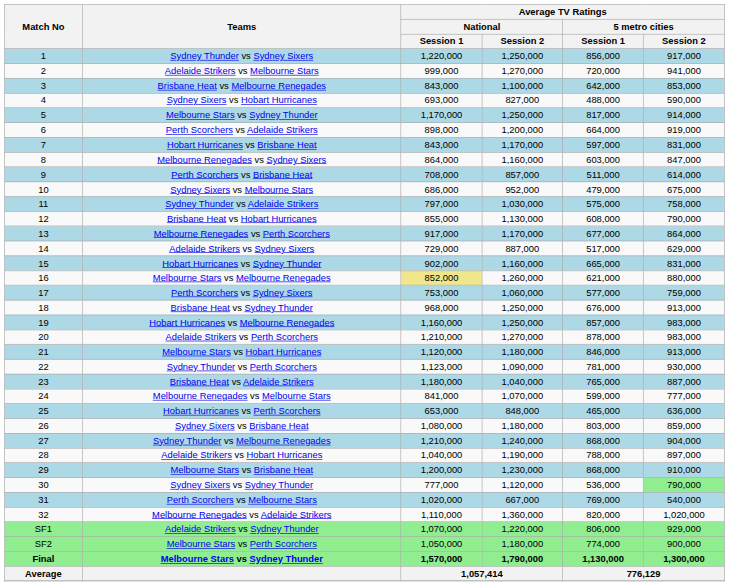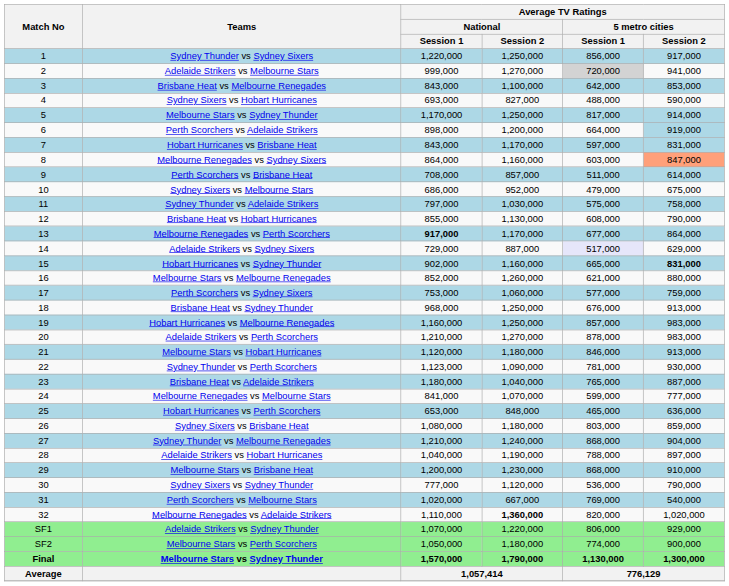(603, 71) no background -> (603, 71) lightgrey background
(684, 130) no background -> (684, 130) lightblue background
(684, 160) no background -> (684, 160) lightsalmon background
(441, 234) normal -> (441, 234) bold
(603, 249) no background -> (603, 249) lavender background
(684, 263) normal -> (684, 263) bold
(441, 278) khaki background -> (441, 278) no background
(684, 485) lightgreen background -> (684, 485) no background
(522, 515) normal -> (522, 515) bold
